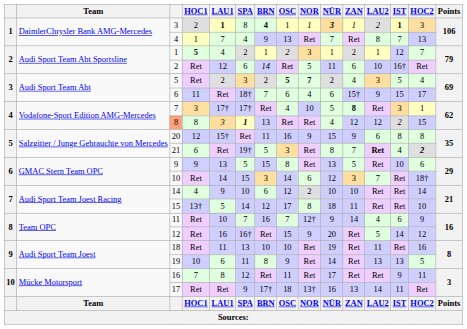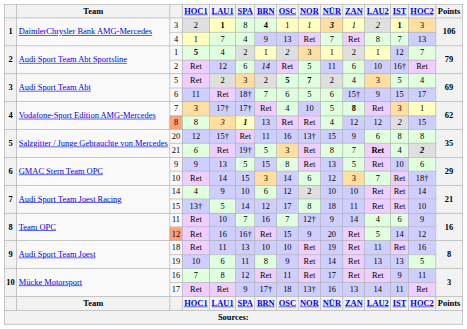(309, 94) 4 -> (309, 94) 5
(309, 136) 9 -> (309, 136) 13†
(176, 233) no background -> (176, 233) lightsalmon background
